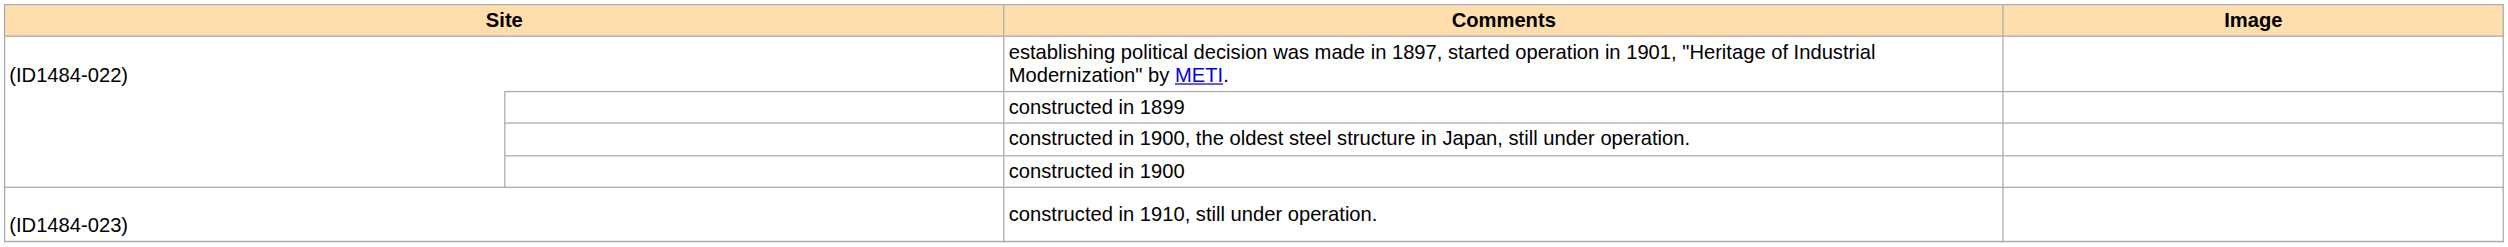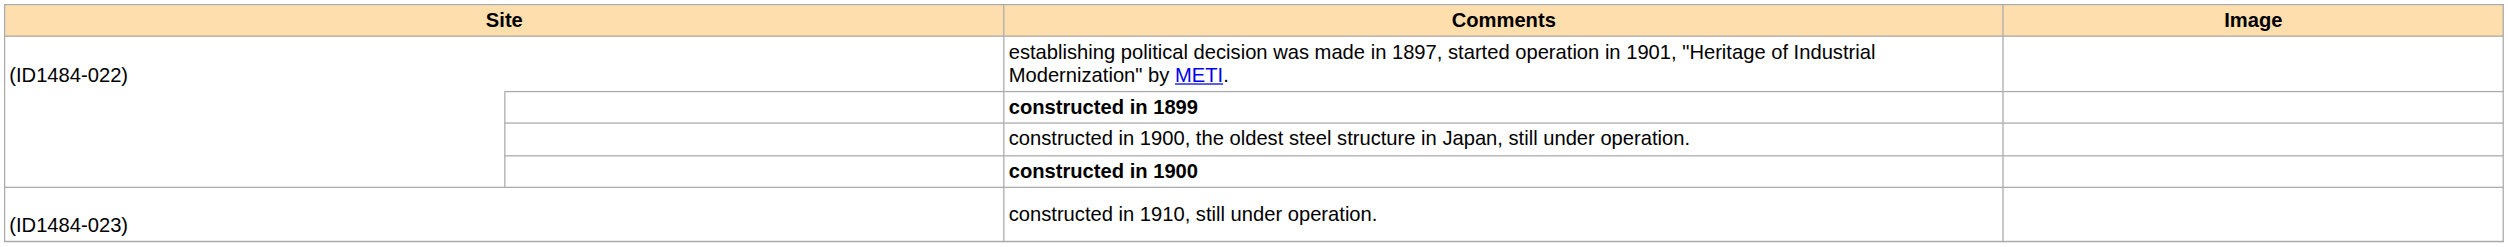(1097, 107) normal -> (1103, 107) bold
(1097, 171) normal -> (1103, 171) bold
